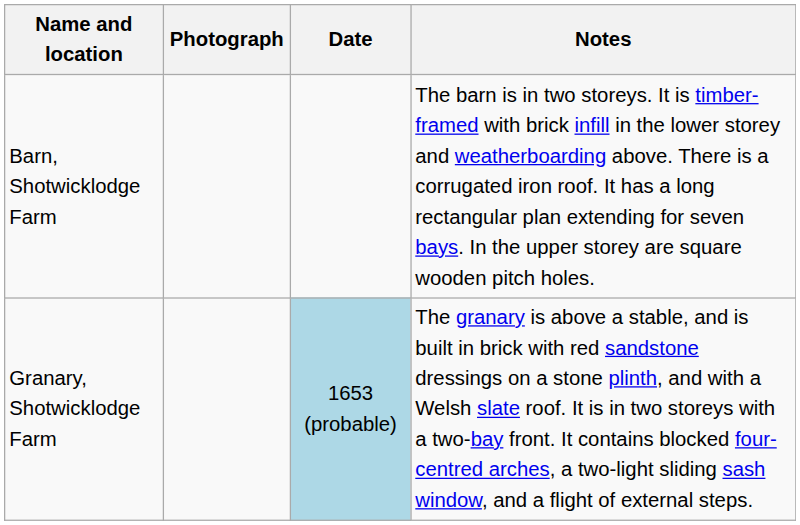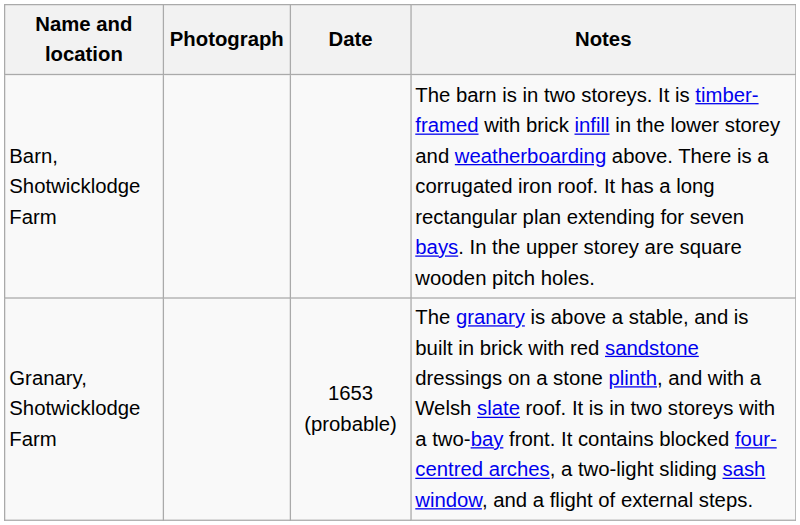(351, 408) lightblue background -> (351, 408) no background
